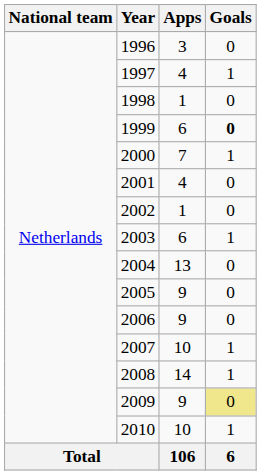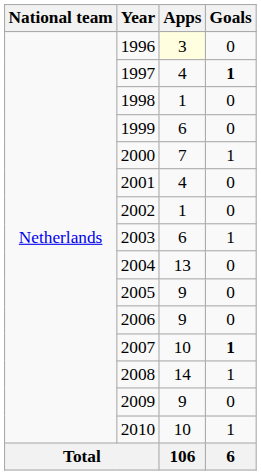(182, 45) no background -> (182, 45) lightyellow background
(231, 73) normal -> (231, 73) bold
(231, 127) bold -> (231, 127) normal
(231, 347) normal -> (231, 347) bold
(231, 401) khaki background -> (231, 401) no background
